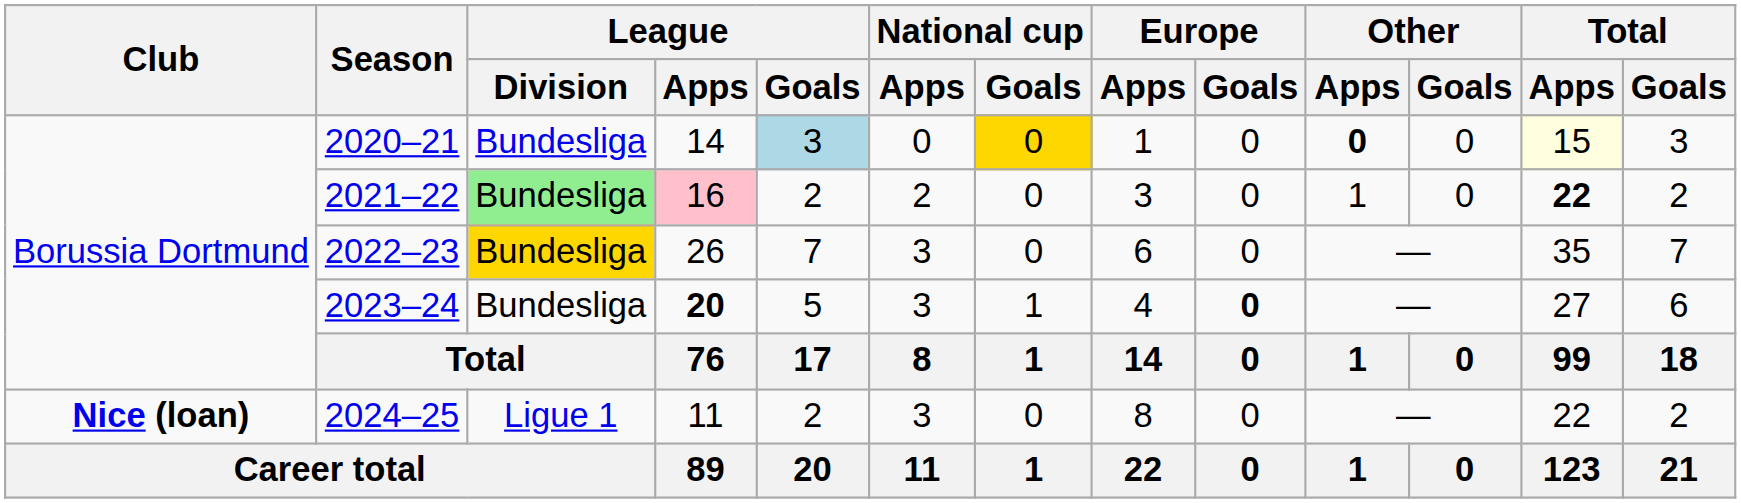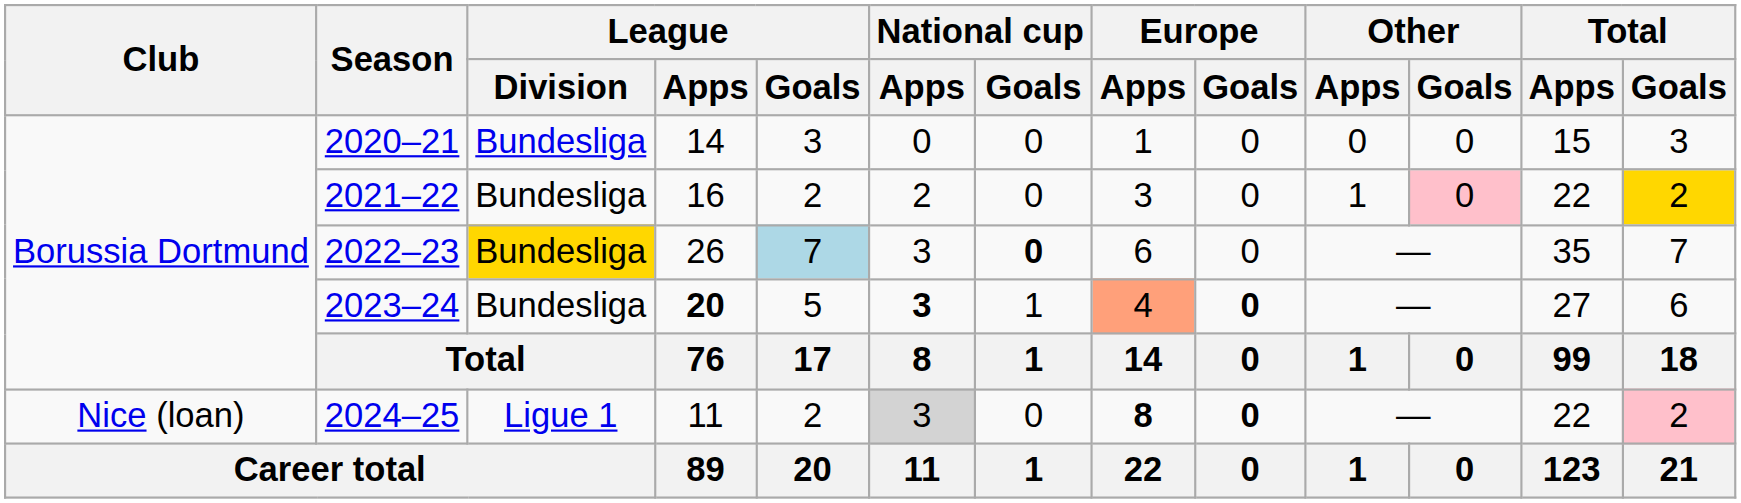(813, 141) lightblue background -> (813, 141) no background
(1034, 141) gold background -> (1034, 141) no background
(1357, 141) bold -> (1357, 141) normal
(1572, 141) lightyellow background -> (1572, 141) no background
(561, 196) lightgreen background -> (561, 196) no background
(705, 196) pink background -> (705, 196) no background
(1465, 196) no background -> (1465, 196) pink background
(1572, 196) bold -> (1572, 196) normal
(1679, 196) no background -> (1679, 196) gold background
(813, 251) no background -> (813, 251) lightblue background
(1034, 251) normal -> (1034, 251) bold
(922, 305) normal -> (922, 305) bold
(1143, 305) no background -> (1143, 305) lightsalmon background
(161, 415) bold -> (161, 415) normal
(922, 415) no background -> (922, 415) lightgrey background
(1143, 415) normal -> (1143, 415) bold
(1250, 415) normal -> (1250, 415) bold
(1679, 415) no background -> (1679, 415) pink background
